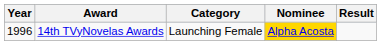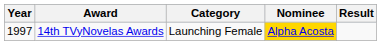(20, 31) 1996 -> (20, 31) 1997
